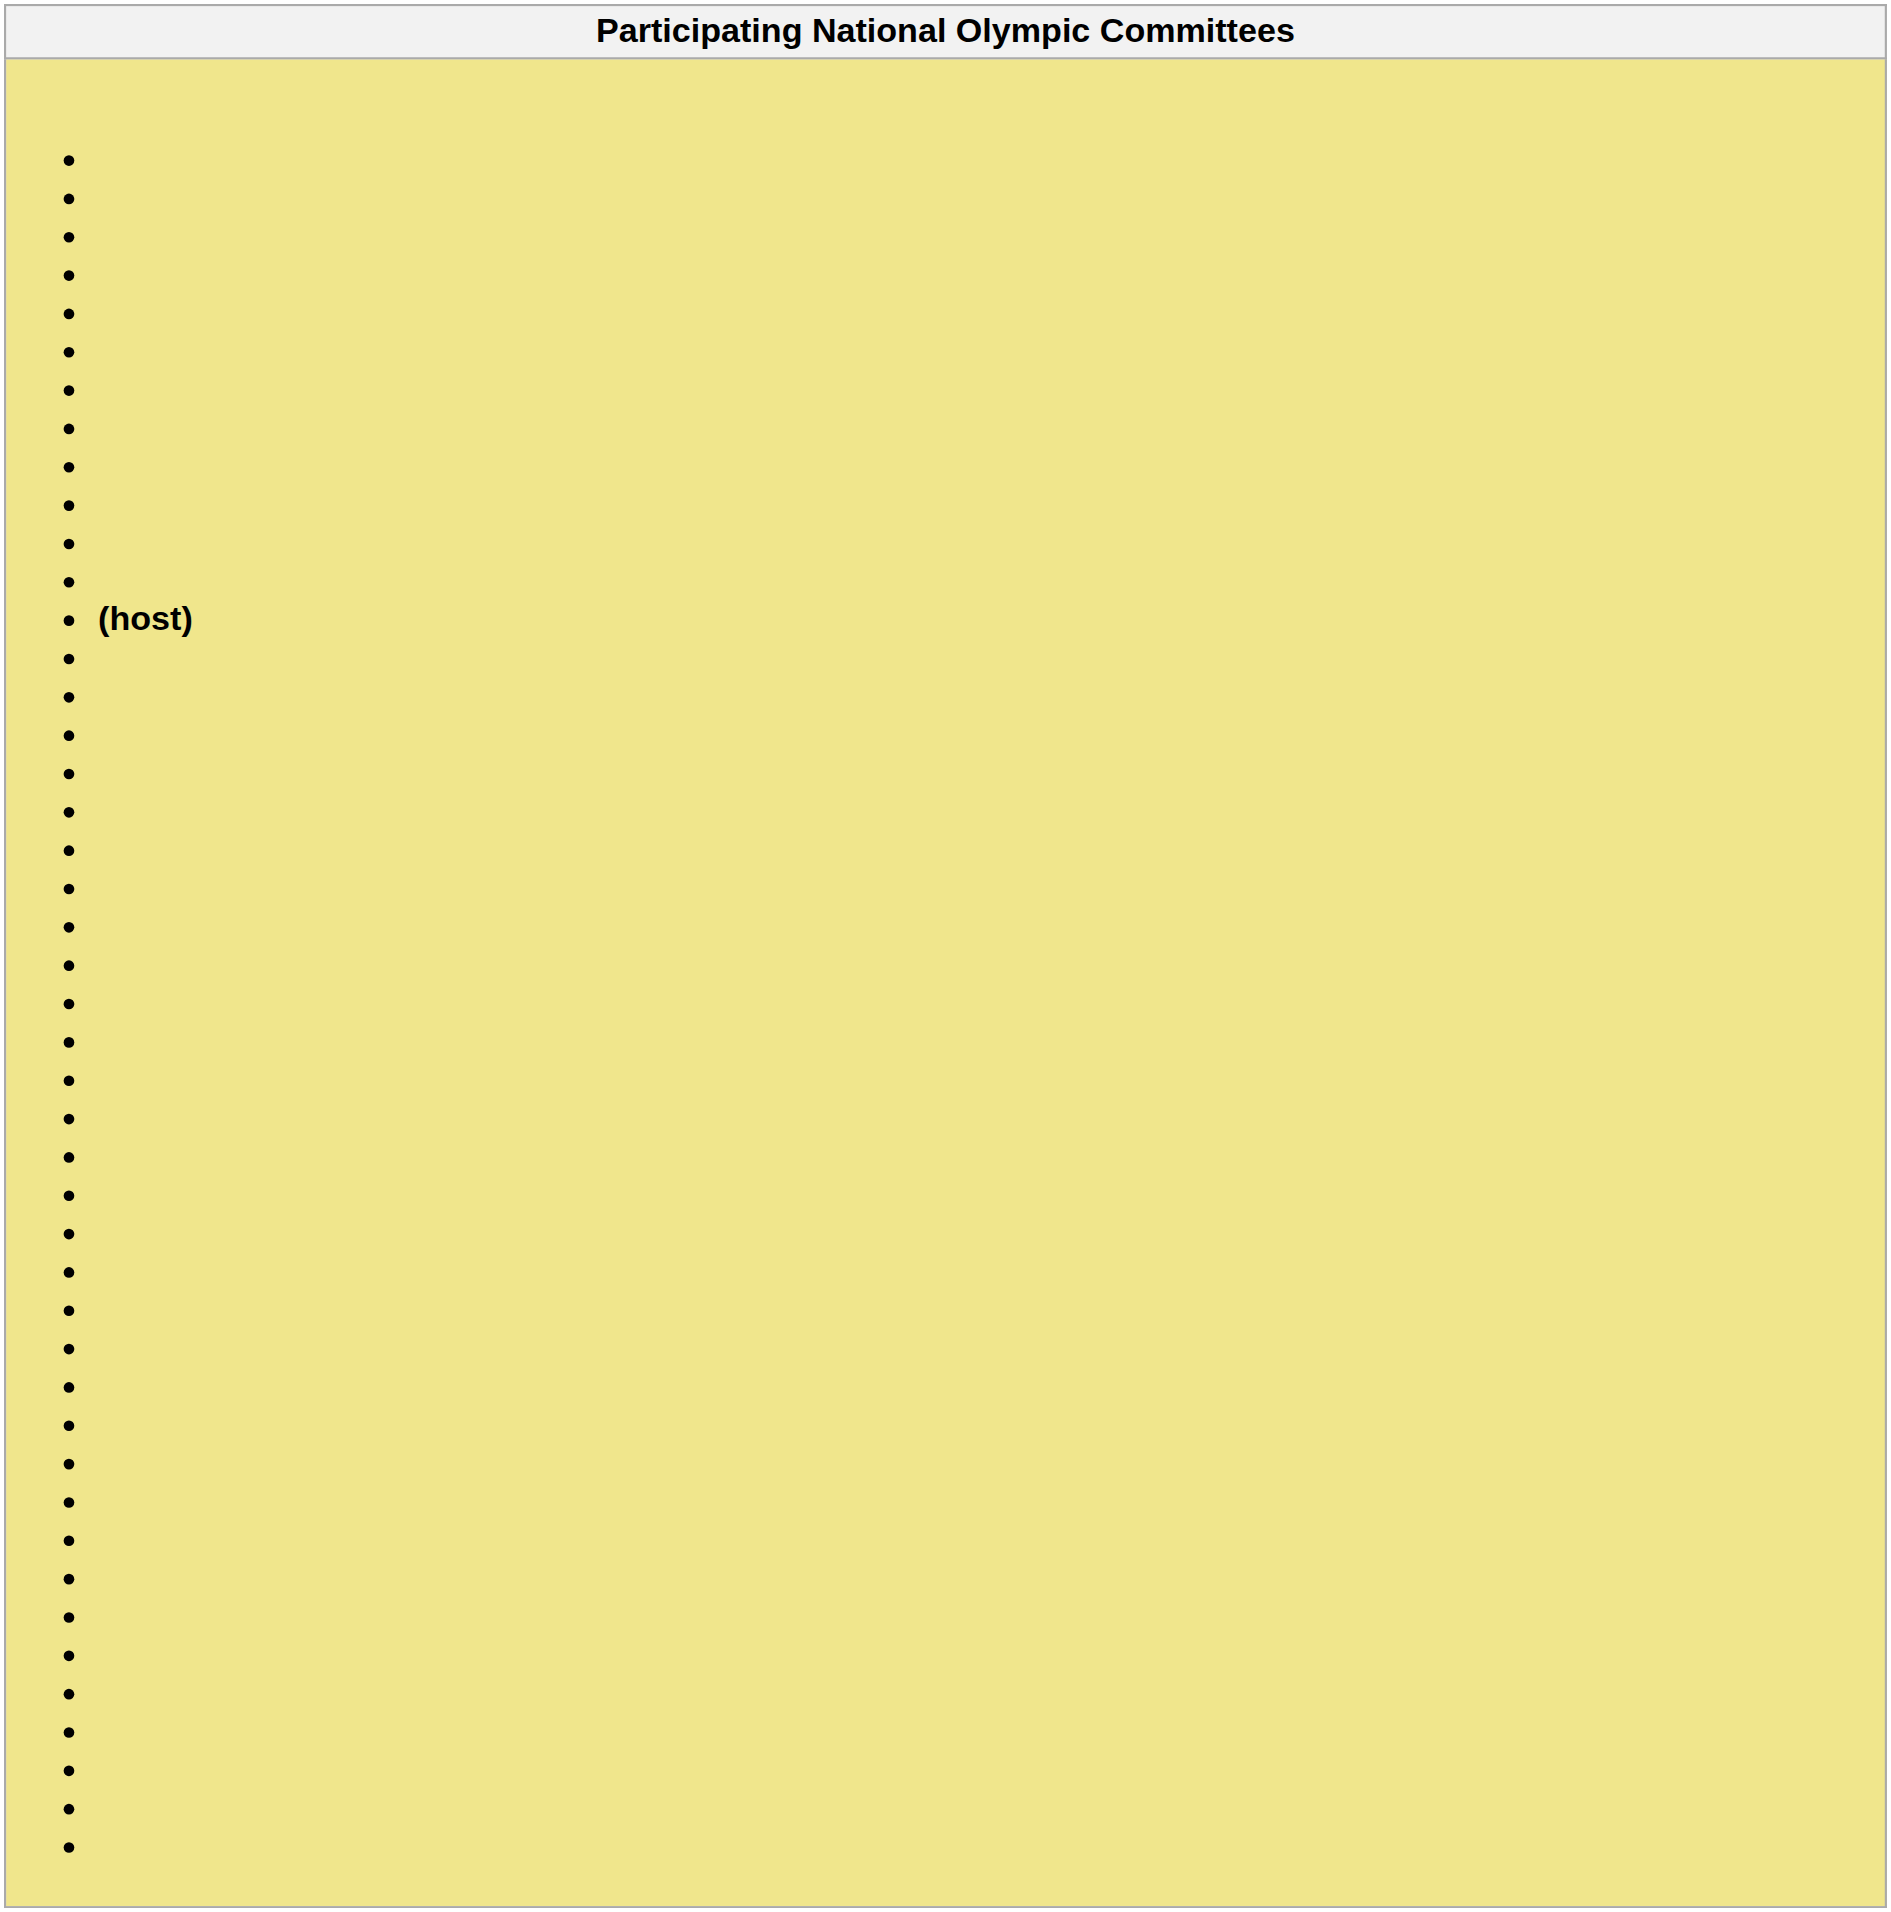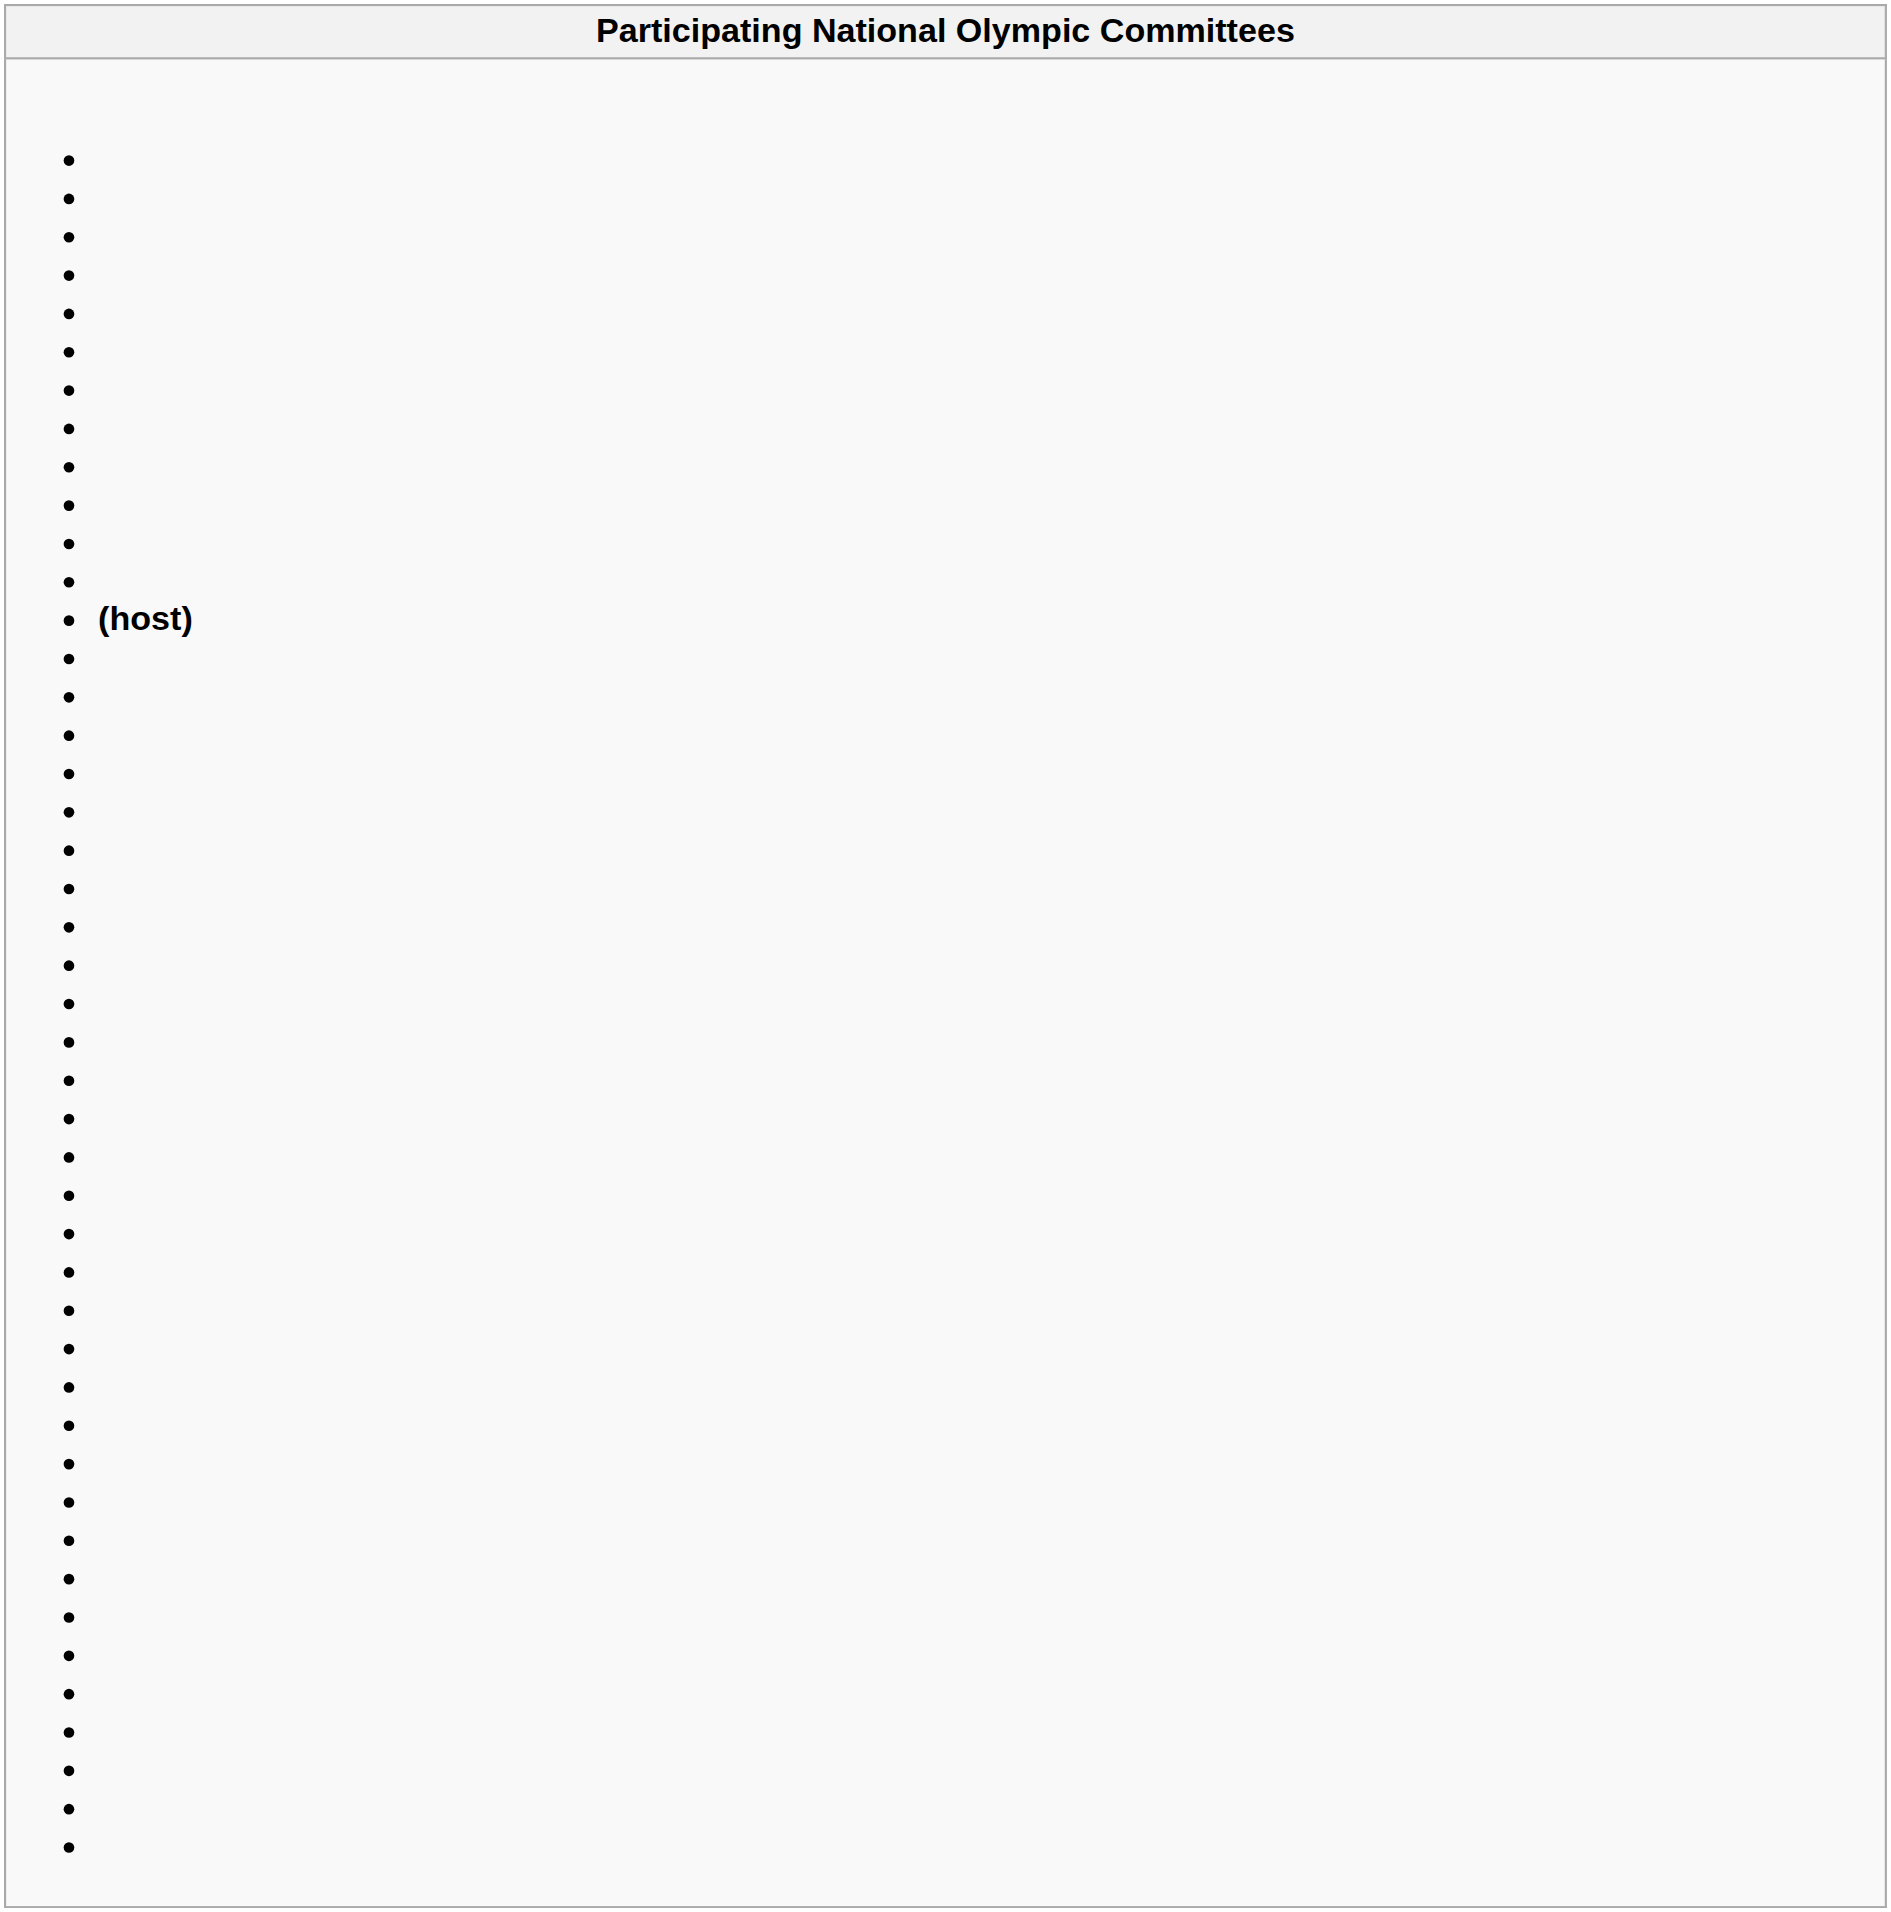(945, 1002) khaki background -> (945, 1002) no background
